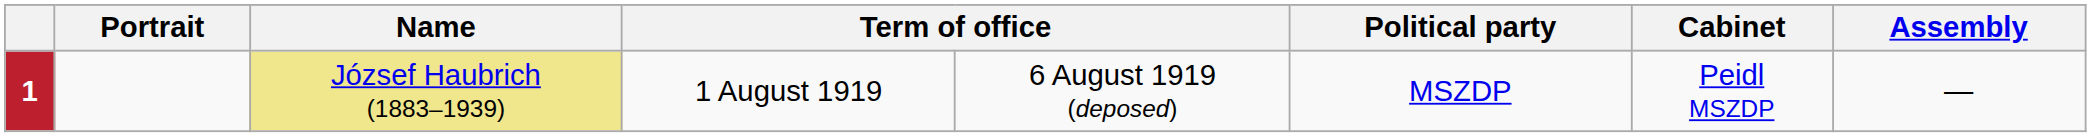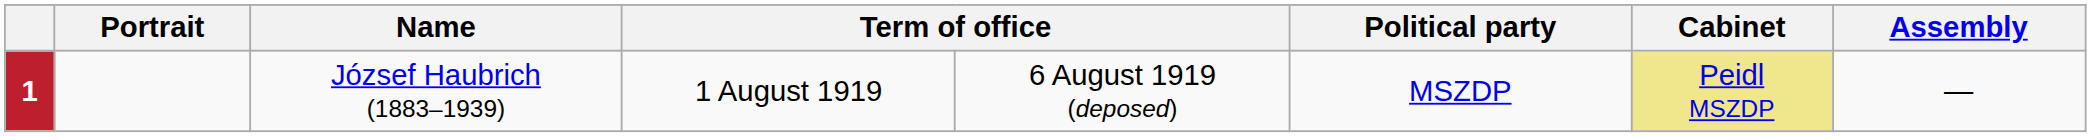(436, 90) khaki background -> (436, 90) no background
(1732, 90) no background -> (1732, 90) khaki background
